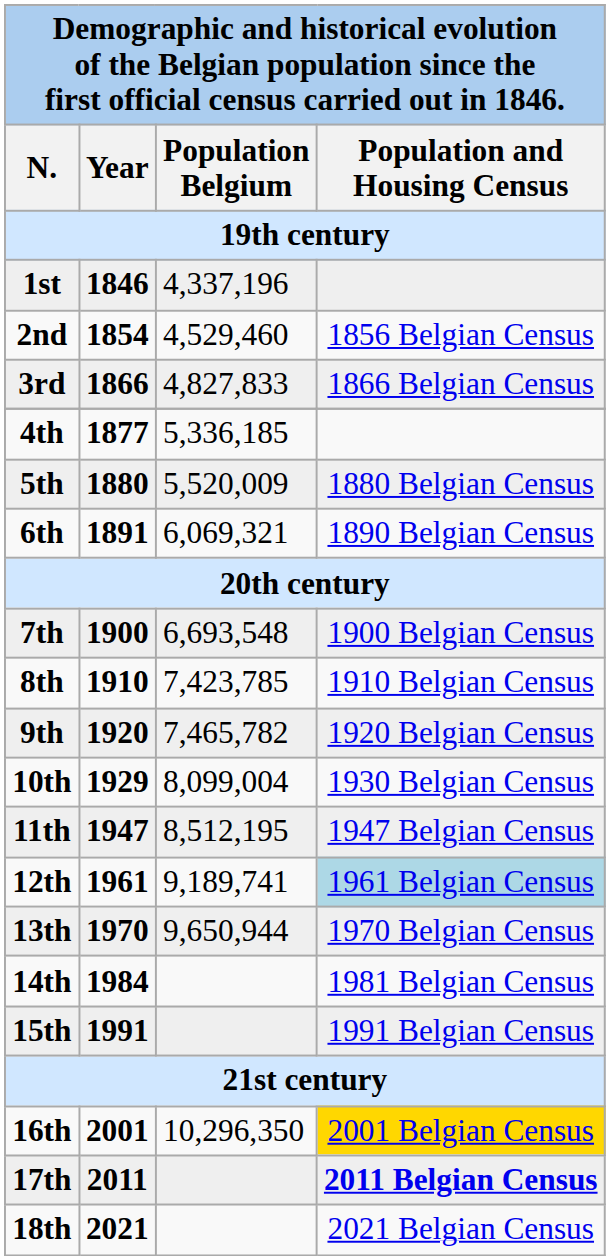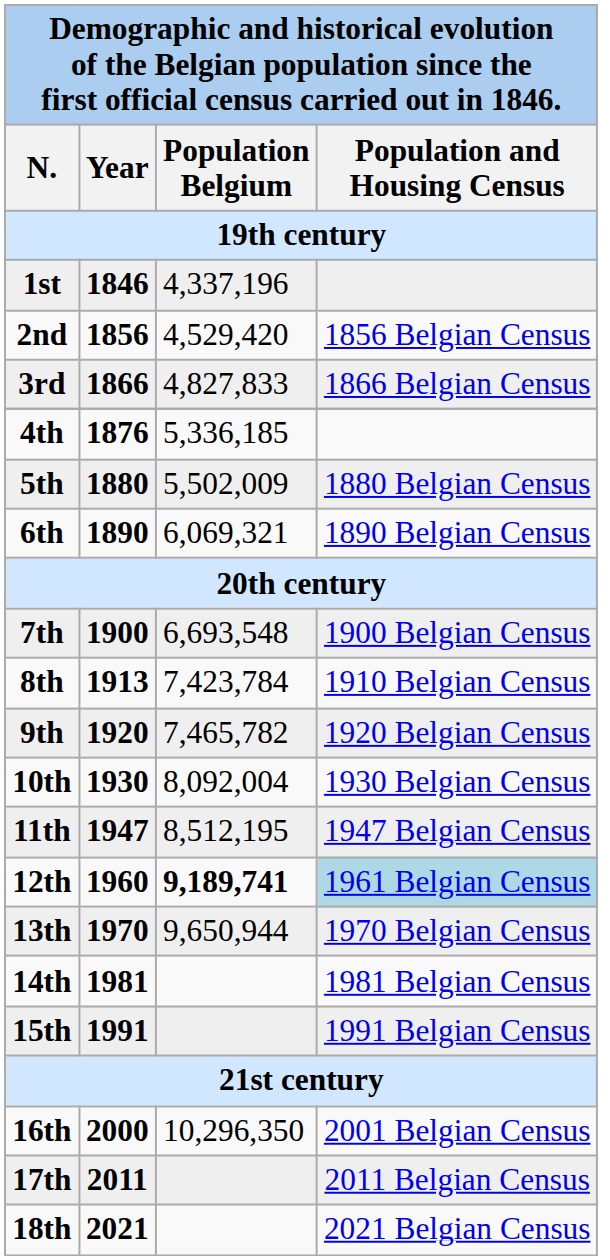(117, 334) 1854 -> (117, 334) 1856
(226, 334) 4,529,460 -> (226, 334) 4,529,420
(117, 433) 1877 -> (117, 433) 1876
(226, 483) 5,520,009 -> (226, 483) 5,502,009
(117, 533) 1891 -> (117, 533) 1890
(117, 682) 1910 -> (117, 682) 1913
(226, 682) 7,423,785 -> (226, 682) 7,423,784
(117, 781) 1929 -> (117, 781) 1930
(226, 781) 8,099,004 -> (226, 781) 8,092,004
(117, 881) 1961 -> (117, 881) 1960
(226, 881) normal -> (226, 881) bold
(117, 980) 1984 -> (117, 980) 1981
(117, 1129) 2001 -> (117, 1129) 2000
(461, 1129) gold background -> (457, 1129) no background
(461, 1179) bold -> (457, 1179) normal
